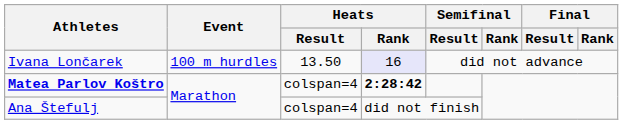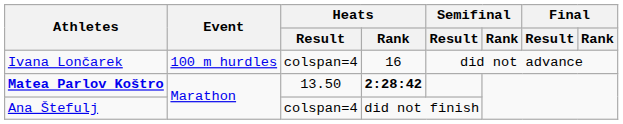(321, 62) 13.50 -> (321, 62) colspan=4
(393, 62) lavender background -> (393, 62) no background
(321, 85) colspan=4 -> (321, 85) 13.50
